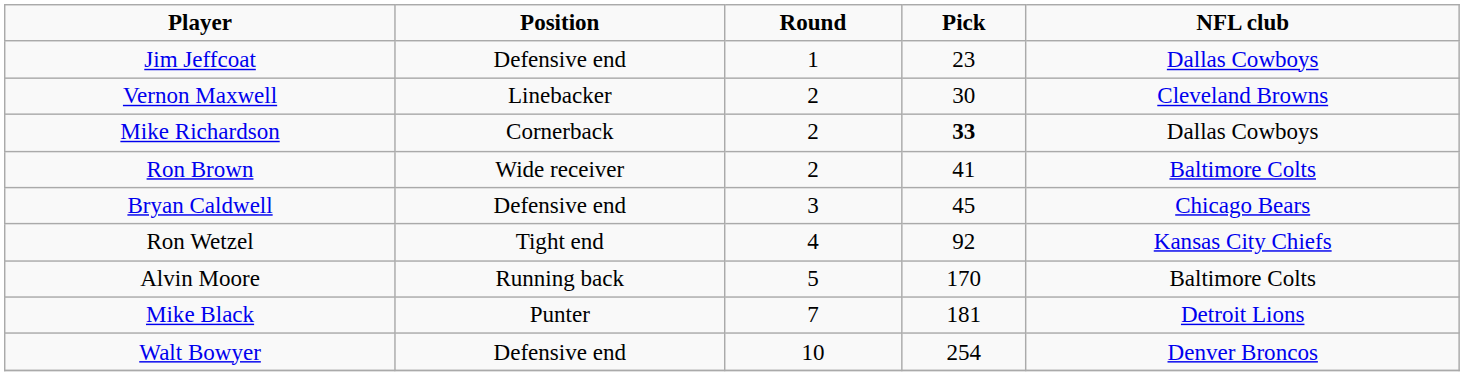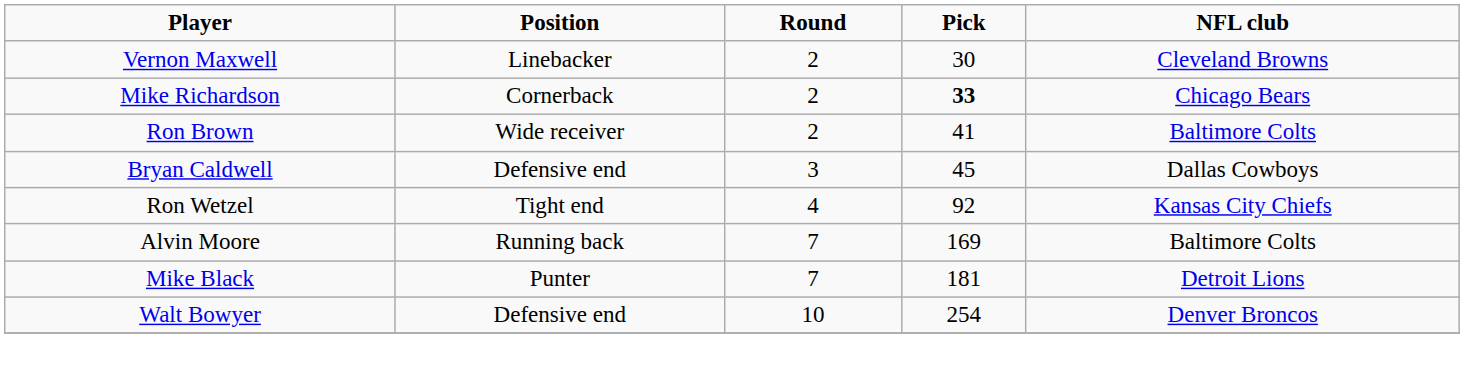- row: (200, 59)
(1243, 132) Dallas Cowboys -> (1243, 95) Chicago Bears
(1243, 205) Chicago Bears -> (1243, 168) Dallas Cowboys
(813, 278) 5 -> (813, 242) 7
(964, 278) 170 -> (964, 242) 169
